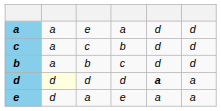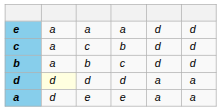(13, 30) a -> (13, 30) e
(85, 30) e -> (85, 30) a
(155, 81) bold -> (155, 81) normal
(13, 98) e -> (13, 98) a
(85, 98) a -> (85, 98) e
